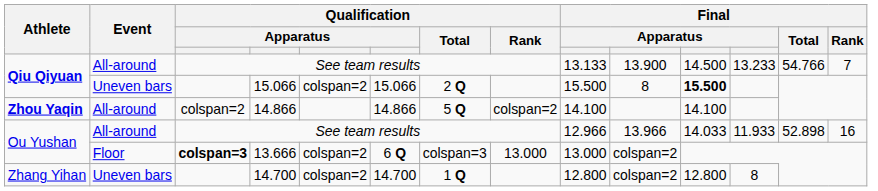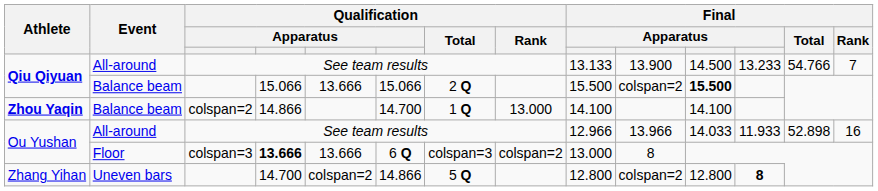(132, 87) Uneven bars -> (137, 87) Balance beam
(335, 87) colspan=2 -> (340, 87) 13.666
(645, 87) 8 -> (651, 87) colspan=2
(125, 109) All-around -> (137, 109) Balance beam
(395, 109) 14.866 -> (400, 109) 14.700
(455, 109) 5 Q -> (460, 109) 1 Q
(525, 109) colspan=2 -> (531, 109) 13.000
(213, 153) bold -> (221, 153) normal
(275, 153) normal -> (280, 153) bold
(335, 153) colspan=2 -> (340, 153) 13.666
(525, 153) 13.000 -> (531, 153) colspan=2
(645, 153) colspan=2 -> (651, 153) 8
(395, 175) 14.700 -> (400, 175) 14.866
(455, 175) 1 Q -> (460, 175) 5 Q
(754, 175) normal -> (760, 175) bold
